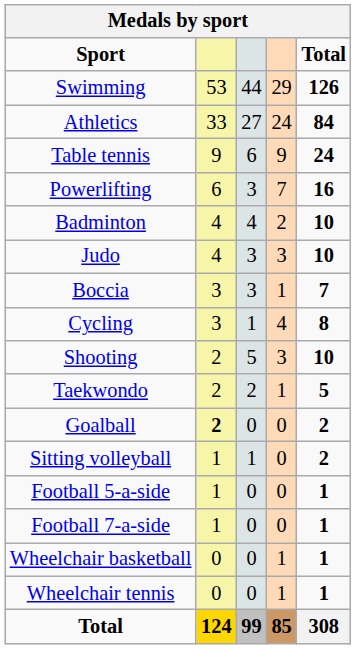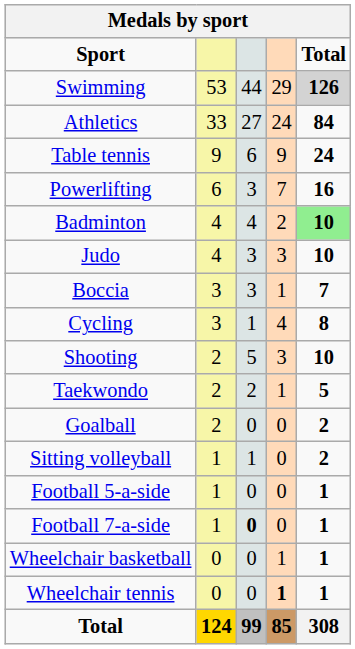(324, 88) no background -> (324, 88) lightgrey background
(324, 222) no background -> (324, 222) lightgreen background
(216, 424) bold -> (216, 424) normal
(252, 525) normal -> (252, 525) bold
(282, 592) normal -> (282, 592) bold
